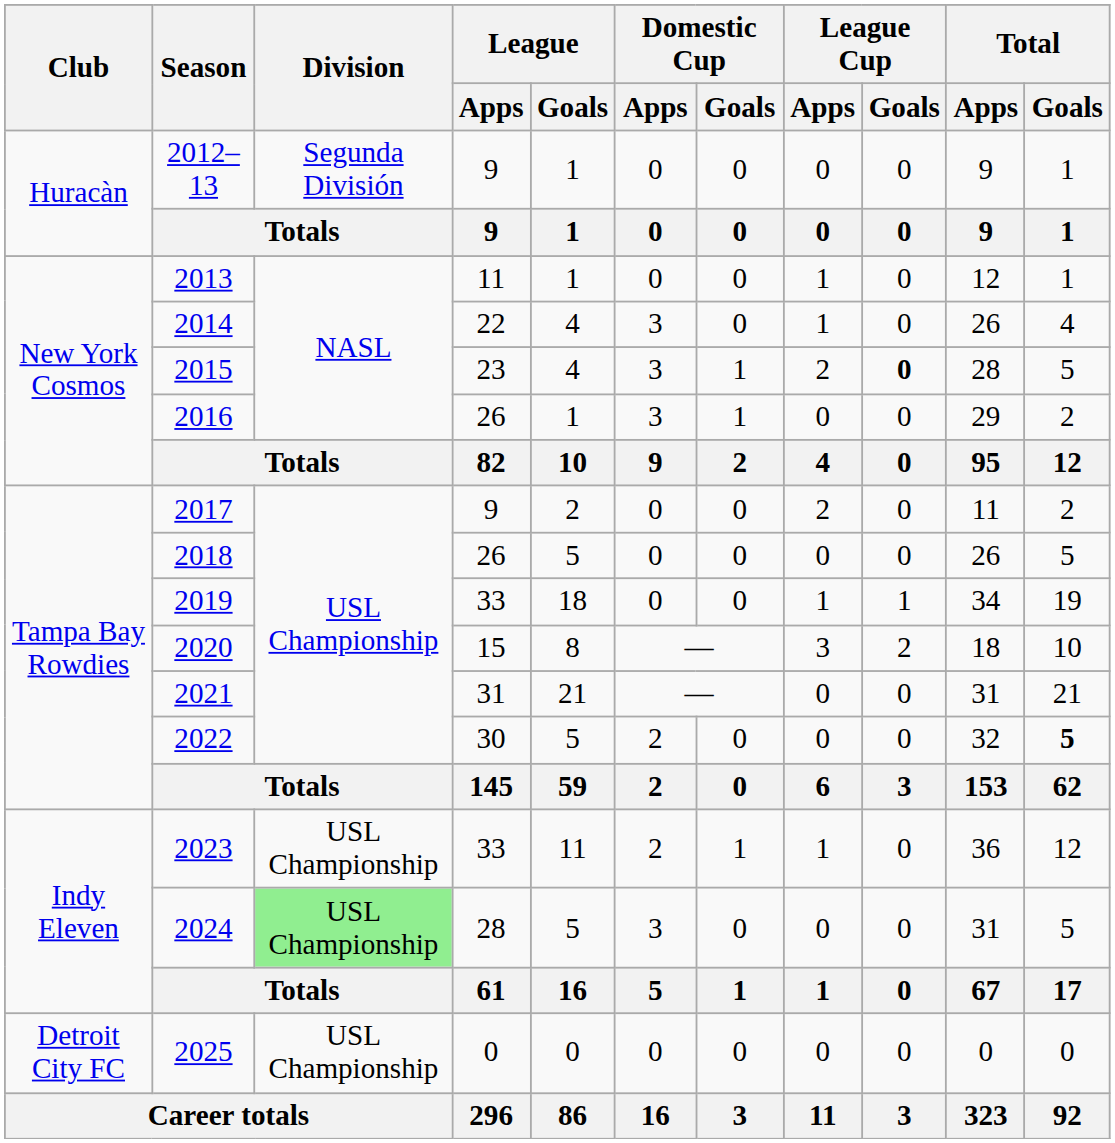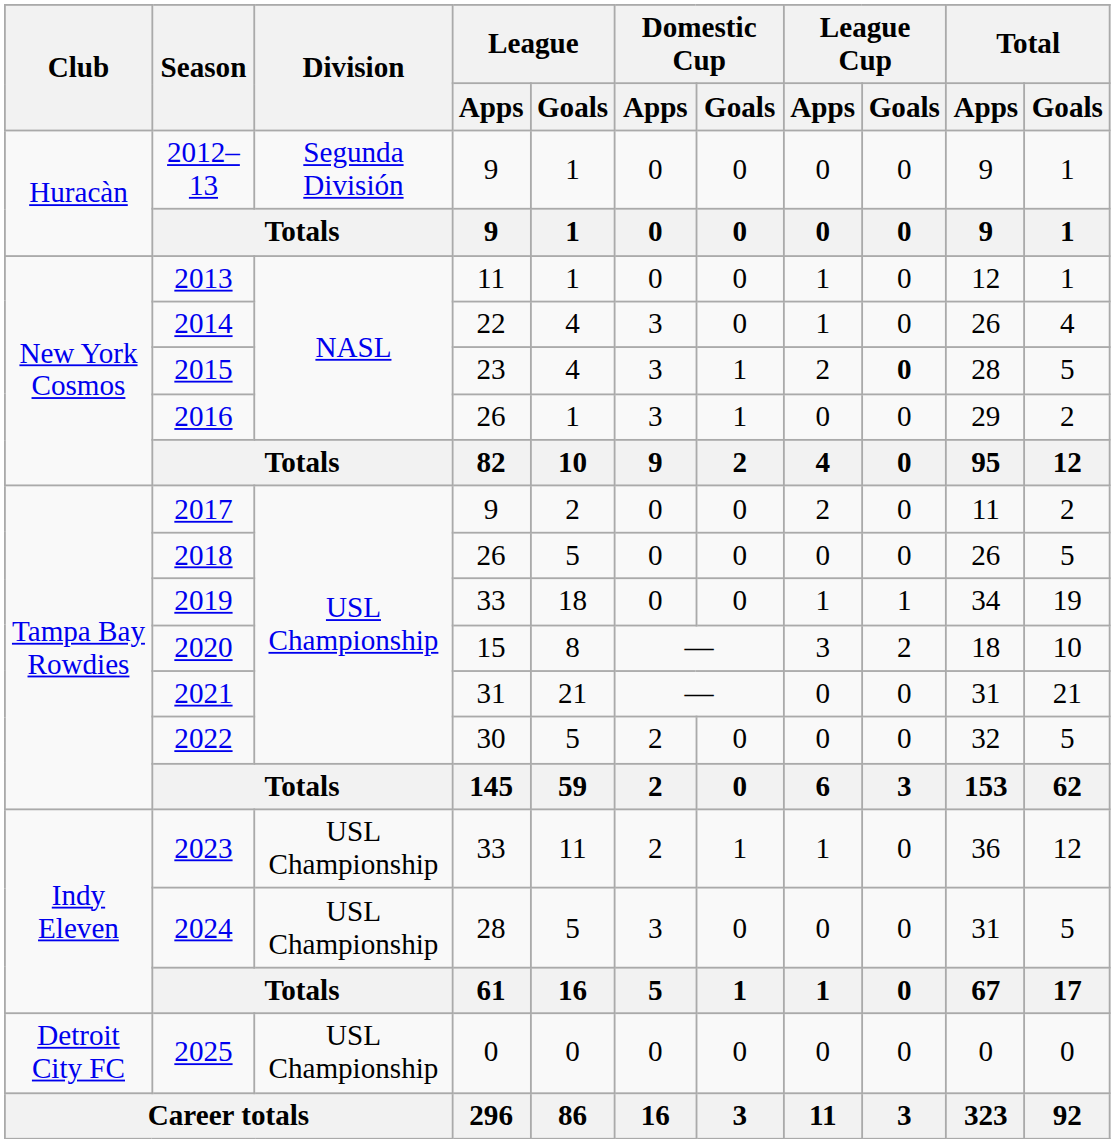(1067, 739) bold -> (1067, 739) normal
(353, 927) lightgreen background -> (353, 927) no background
